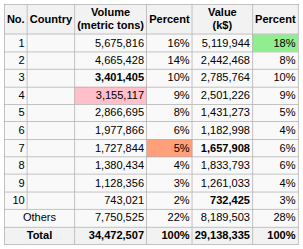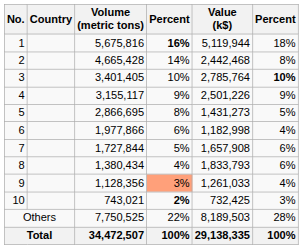(179, 43) normal -> (179, 43) bold
(285, 43) lightgreen background -> (285, 43) no background
(119, 78) bold -> (119, 78) normal
(285, 78) normal -> (285, 78) bold
(120, 95) pink background -> (120, 95) no background
(182, 148) lightsalmon background -> (182, 148) no background
(225, 148) bold -> (225, 148) normal
(182, 183) no background -> (182, 183) lightsalmon background
(182, 200) normal -> (182, 200) bold
(230, 200) bold -> (230, 200) normal
